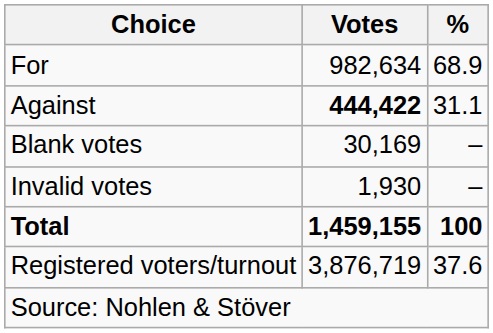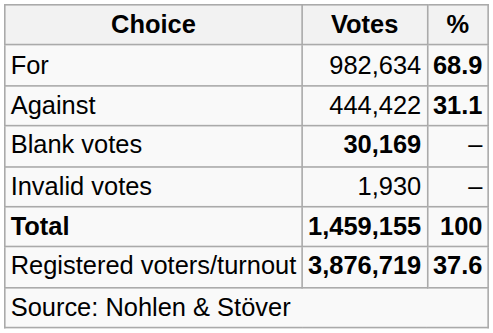(458, 65) normal -> (458, 65) bold
(375, 105) bold -> (375, 105) normal
(458, 105) normal -> (458, 105) bold
(382, 145) normal -> (382, 145) bold
(365, 266) normal -> (365, 266) bold
(458, 266) normal -> (458, 266) bold
